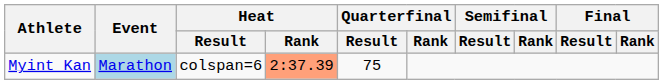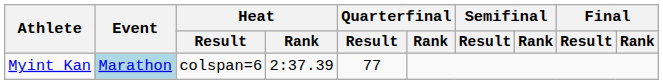(302, 66) lightsalmon background -> (302, 66) no background
(372, 66) 75 -> (372, 66) 77
